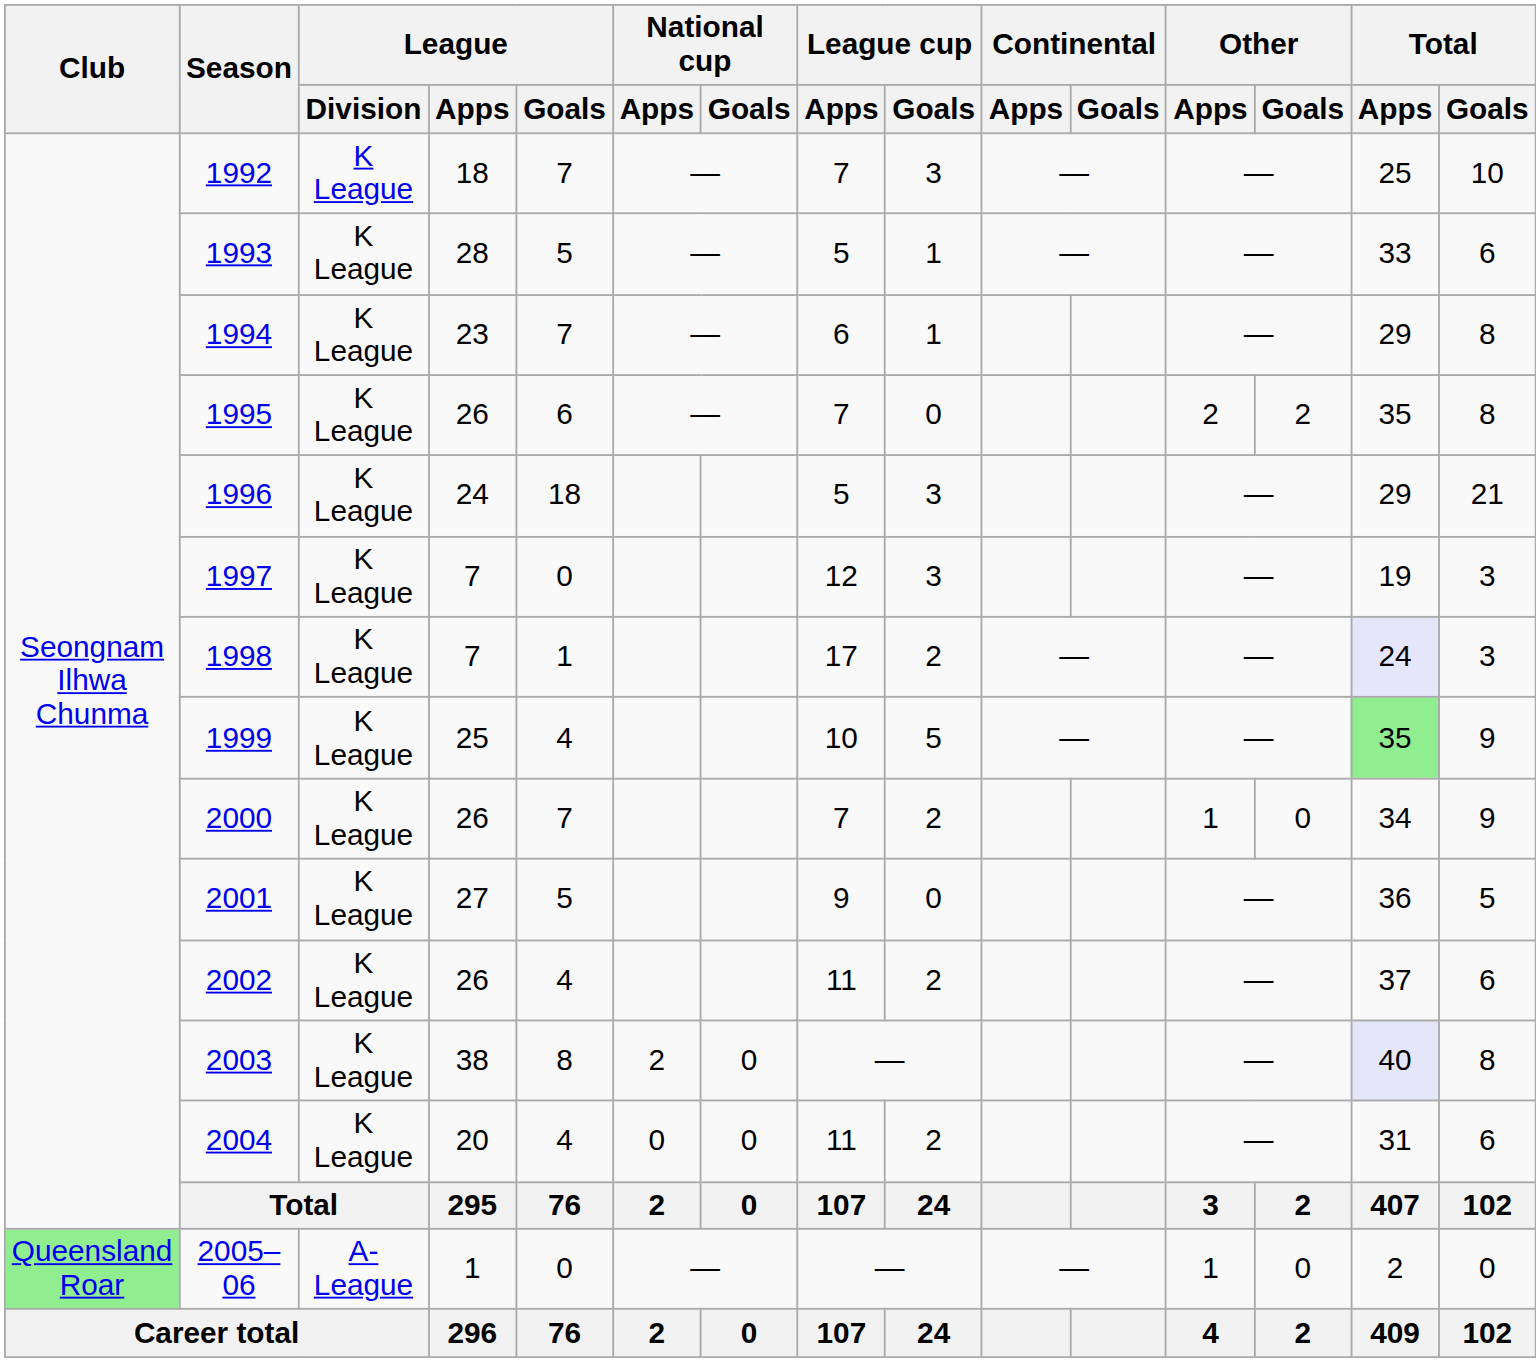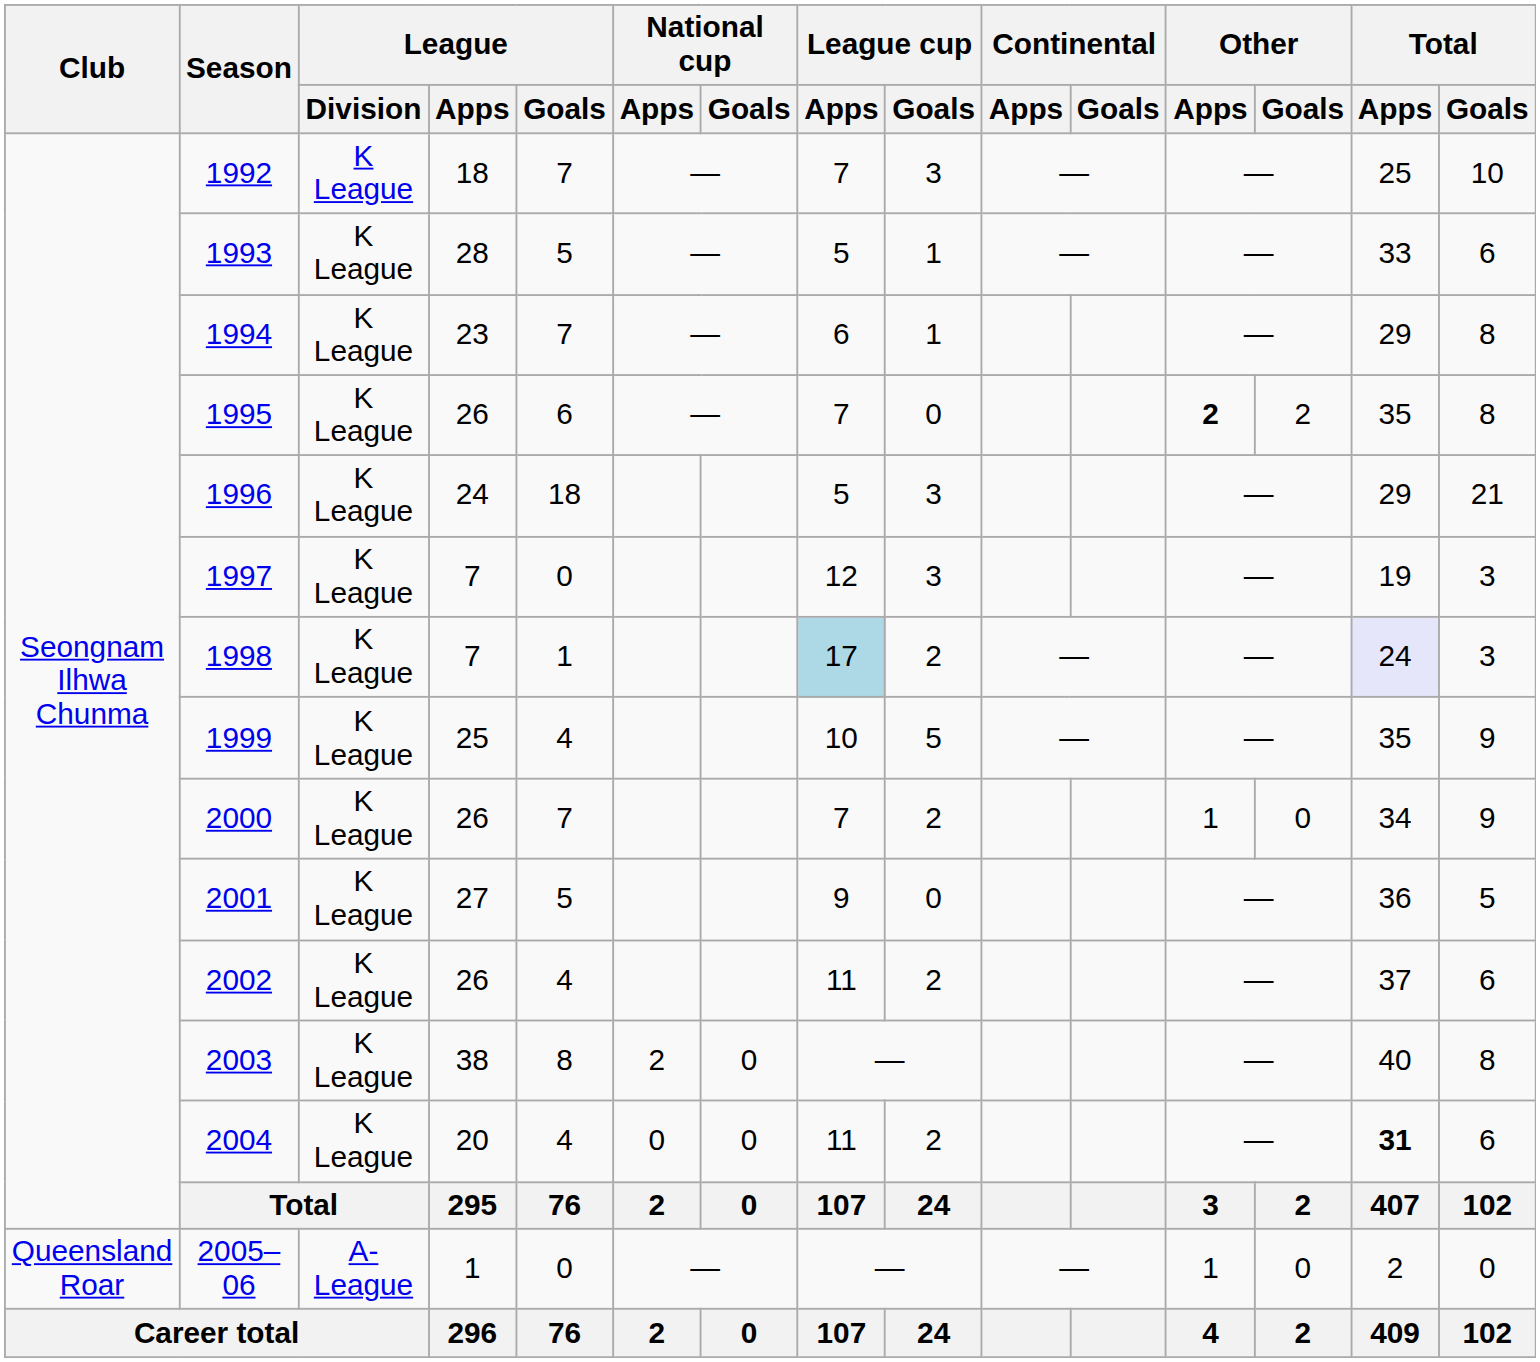(1210, 414) normal -> (1210, 414) bold
(841, 656) no background -> (841, 656) lightblue background
(1395, 737) lightgreen background -> (1395, 737) no background
(1395, 1060) lavender background -> (1395, 1060) no background
(1395, 1140) normal -> (1395, 1140) bold
(92, 1268) lightgreen background -> (92, 1268) no background
